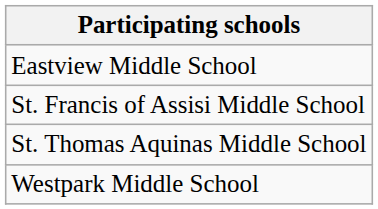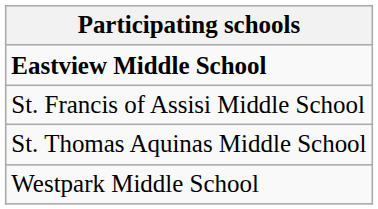(134, 64) normal -> (139, 64) bold
